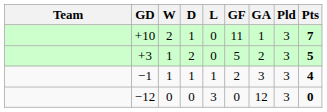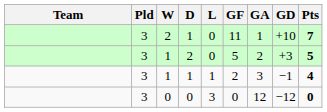columns swapped: (286, 14) <-> (145, 14)
